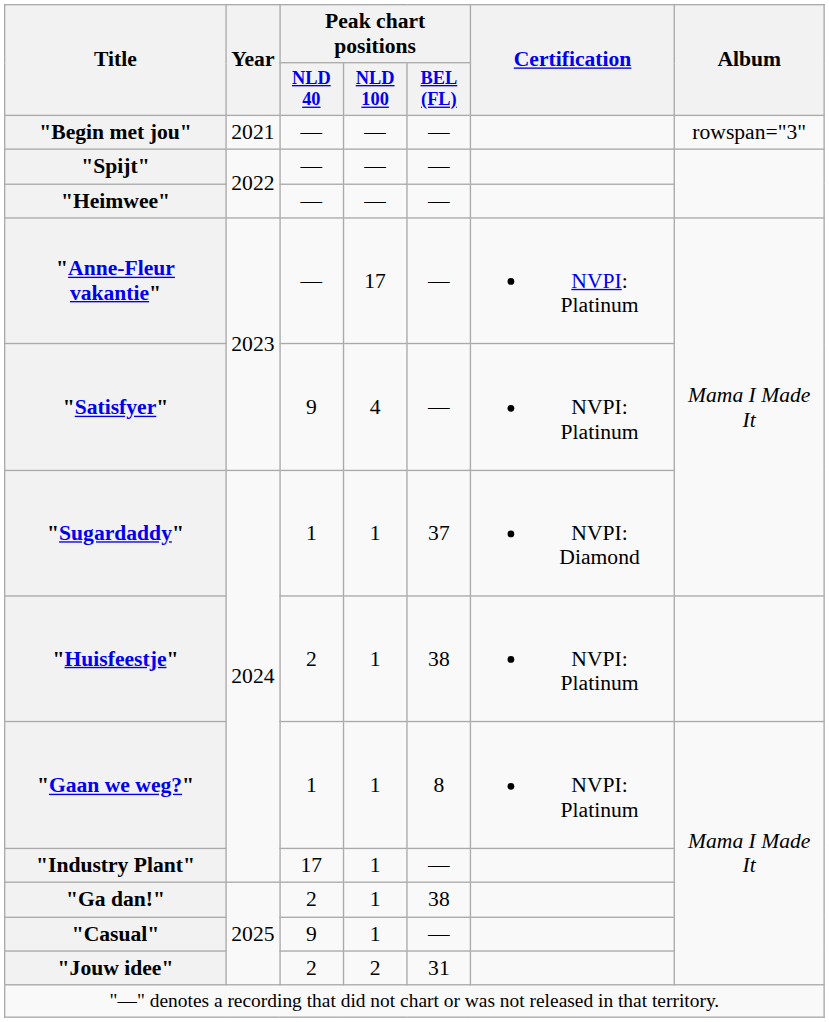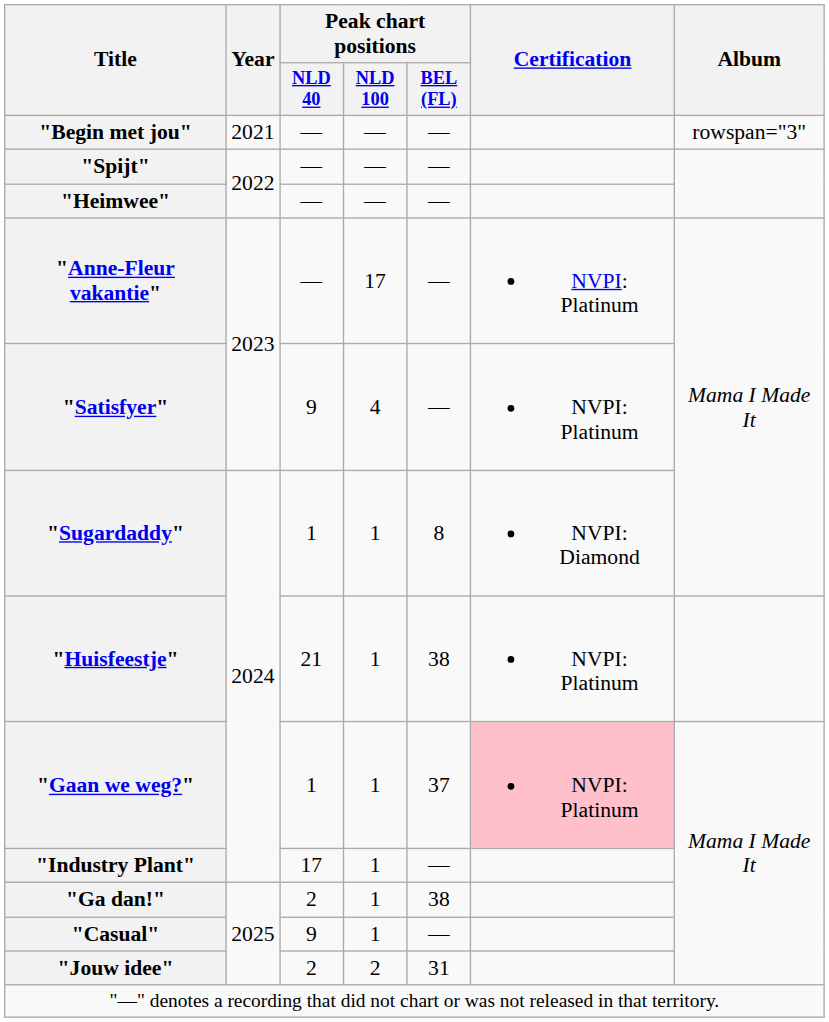(439, 532) 37 -> (439, 532) 8
(311, 658) 2 -> (311, 658) 21
(439, 784) 8 -> (439, 784) 37
(573, 797) no background -> (573, 797) pink background
